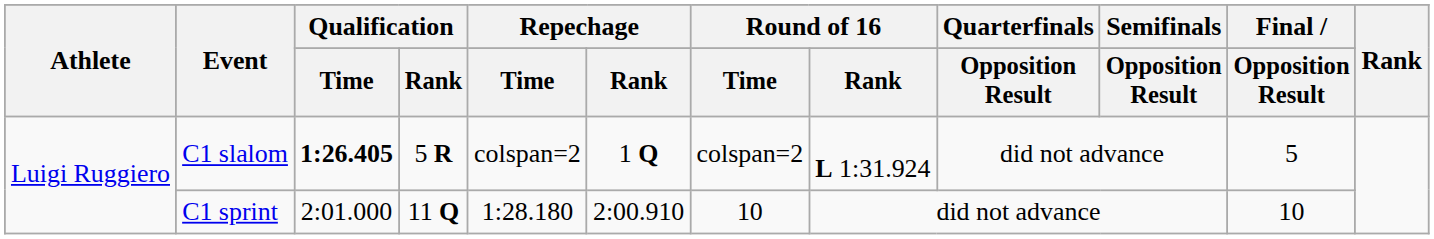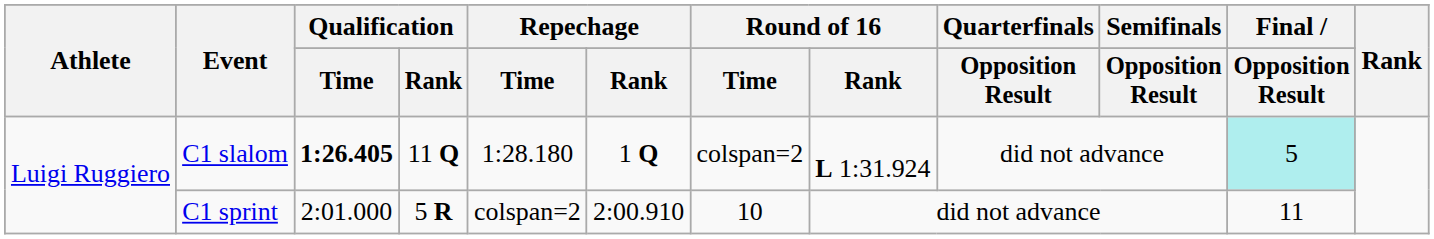(433, 153) 5 R -> (433, 153) 11 Q
(527, 153) colspan=2 -> (527, 153) 1:28.180
(1291, 153) no background -> (1291, 153) paleturquoise background
(433, 211) 11 Q -> (433, 211) 5 R
(527, 211) 1:28.180 -> (527, 211) colspan=2
(1291, 211) 10 -> (1291, 211) 11
